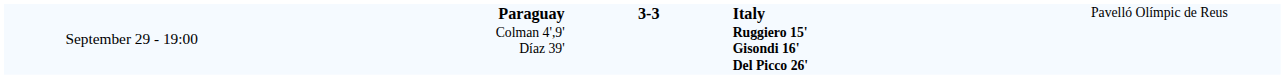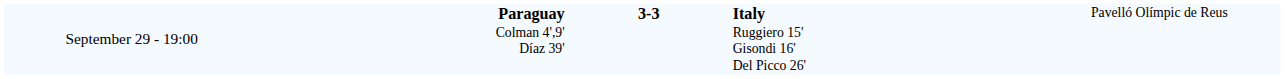(770, 49) bold -> (769, 49) normal
